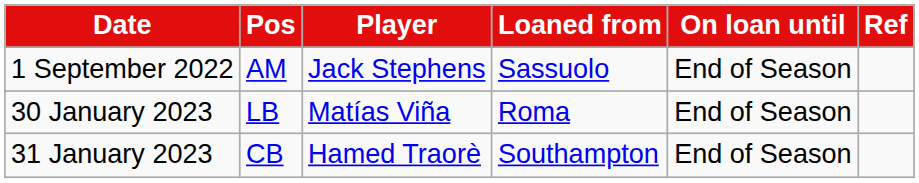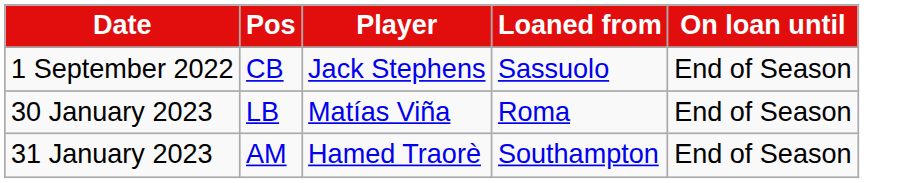- column: (886, 25)
(266, 68) AM -> (265, 68) CB
(265, 154) CB -> (266, 154) AM
